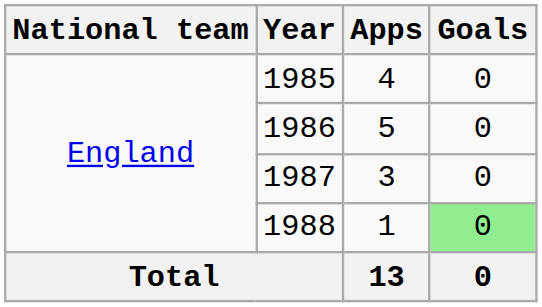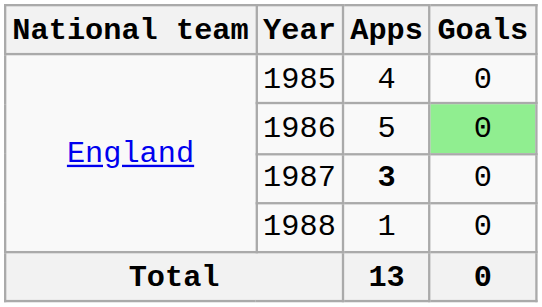(483, 129) no background -> (483, 129) lightgreen background
(387, 178) normal -> (387, 178) bold
(483, 227) lightgreen background -> (483, 227) no background
